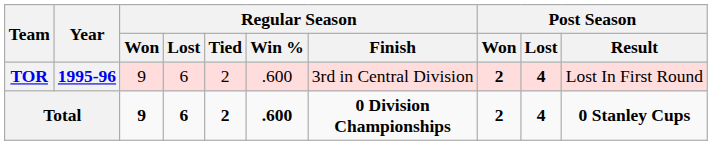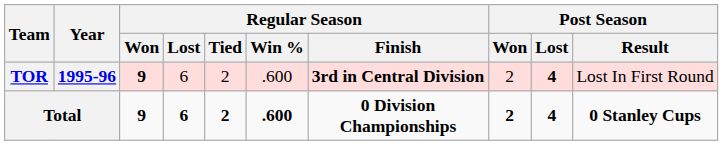(142, 76) normal -> (142, 76) bold
(393, 76) normal -> (398, 76) bold
(499, 76) bold -> (510, 76) normal
